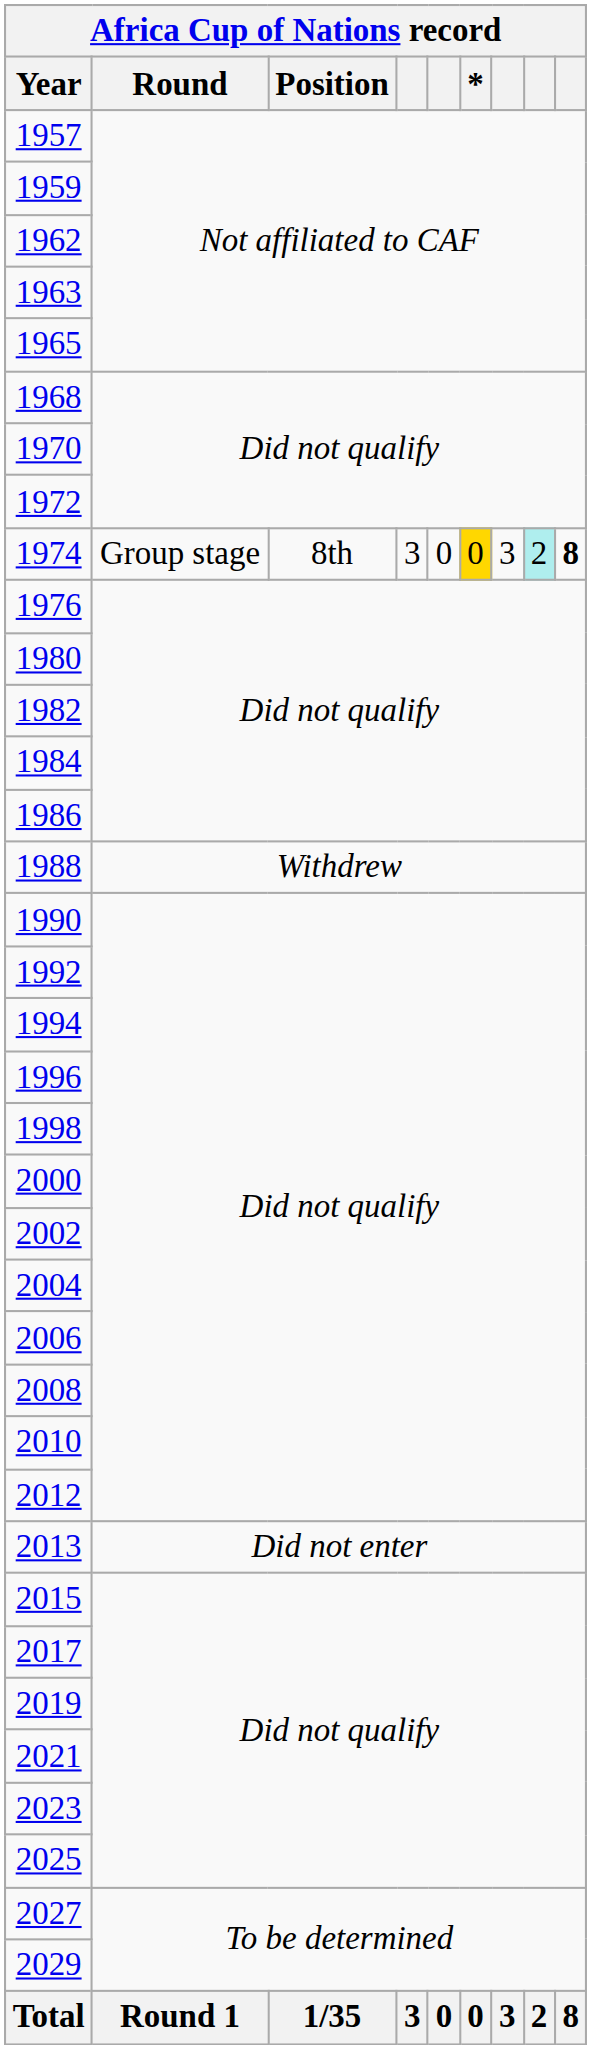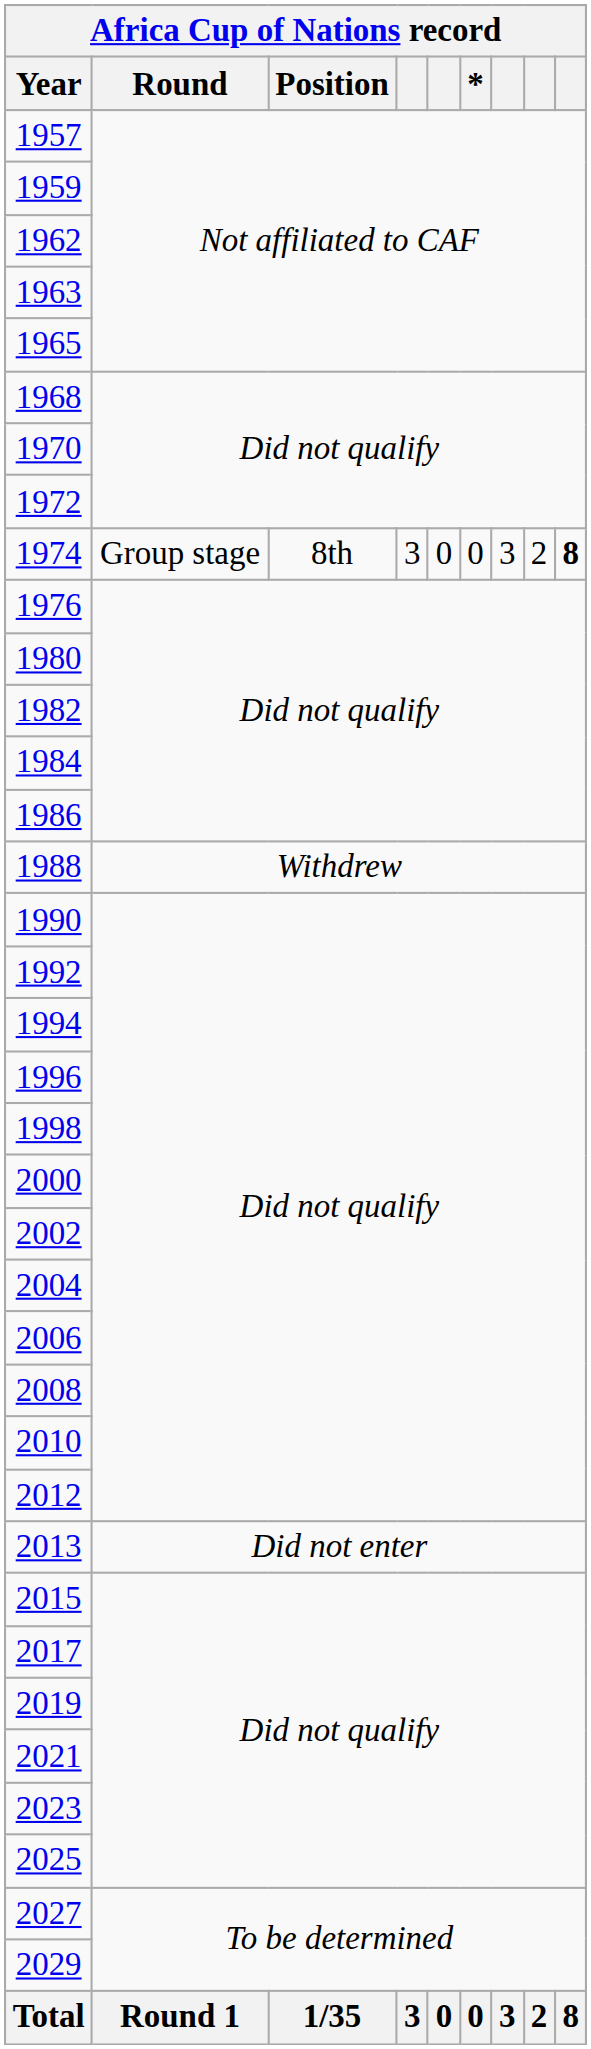(476, 553) gold background -> (476, 553) no background
(539, 553) paleturquoise background -> (539, 553) no background
